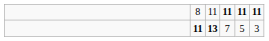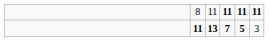(227, 28) normal -> (227, 28) bold
(242, 28) normal -> (242, 28) bold
